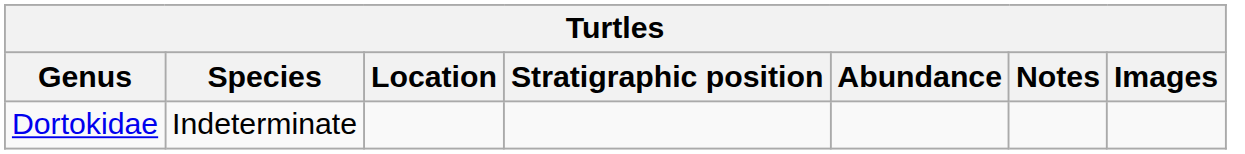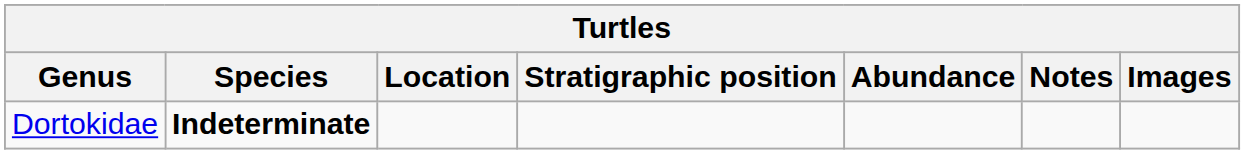(265, 124) normal -> (271, 124) bold
